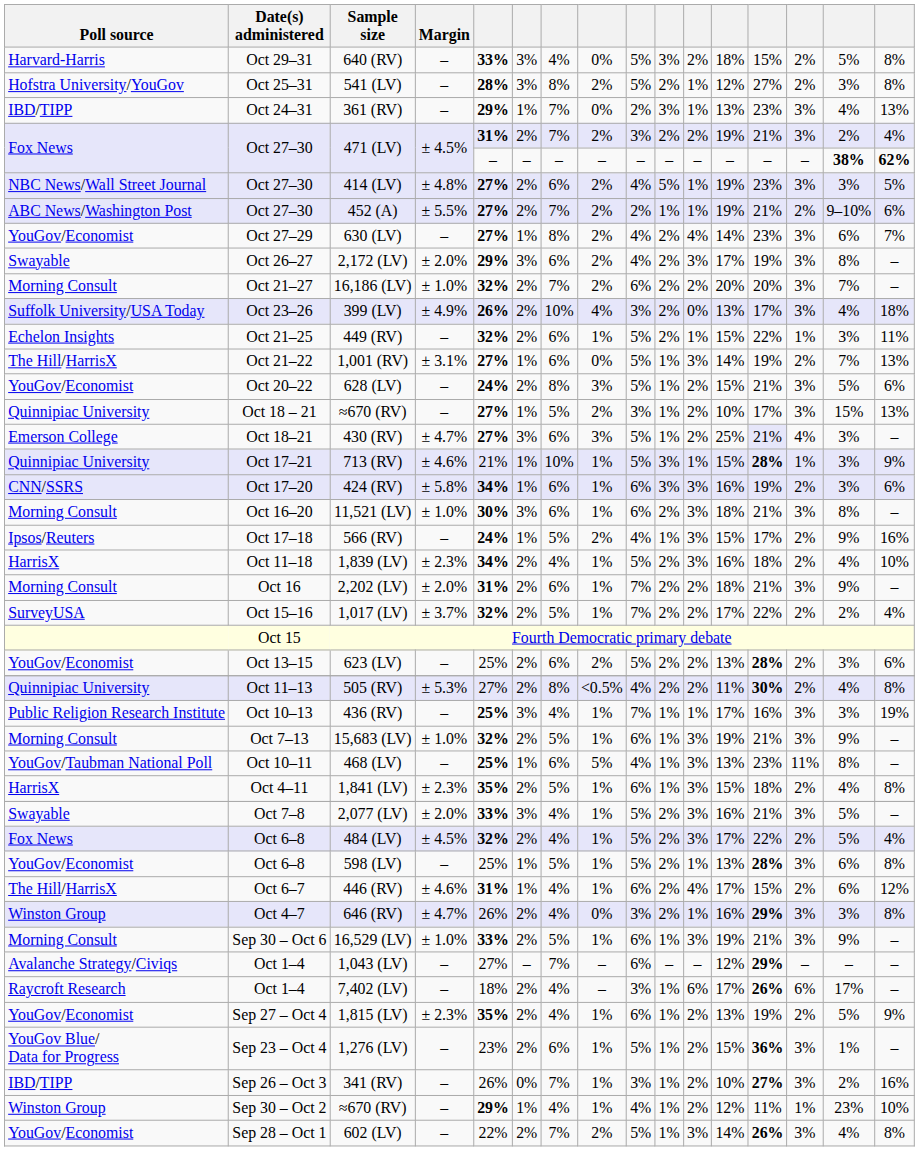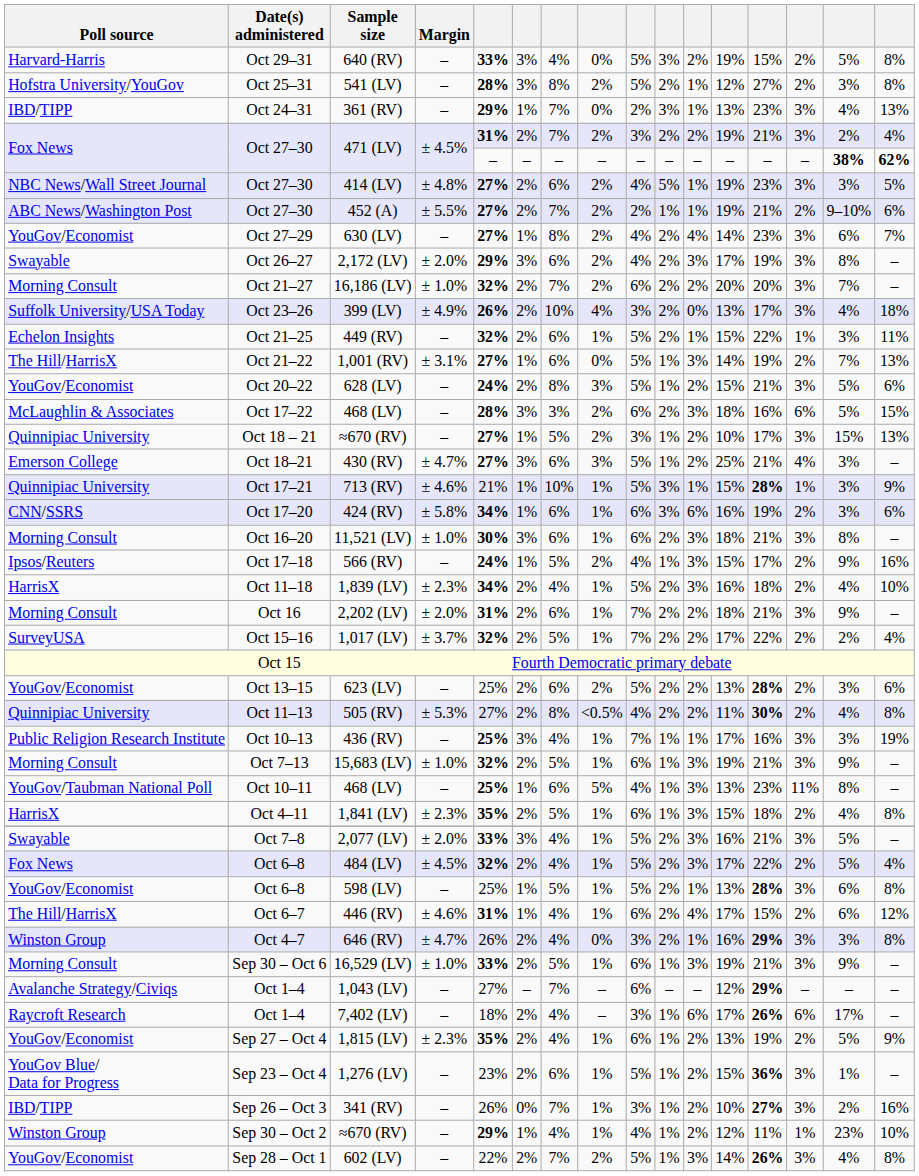(730, 60) 18% -> (730, 60) 19%
+ row: (279, 411)
(768, 436) lavender background -> (768, 461) no background
(698, 487) 3% -> (698, 512) 6%
